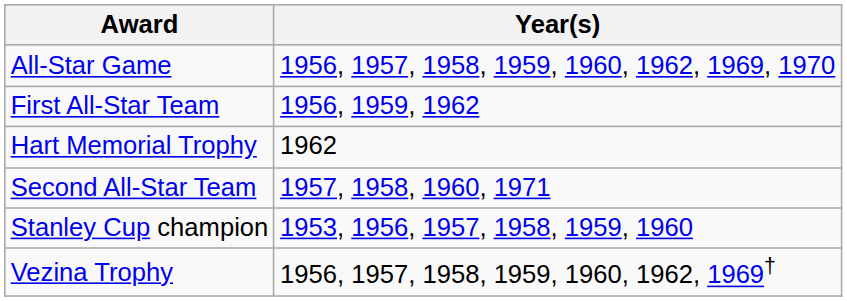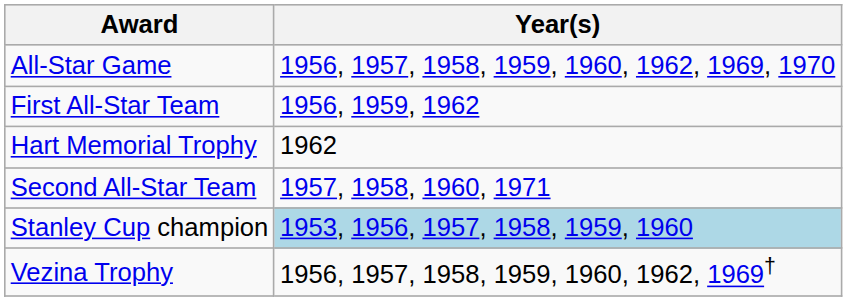(487, 227) no background -> (487, 227) lightblue background
